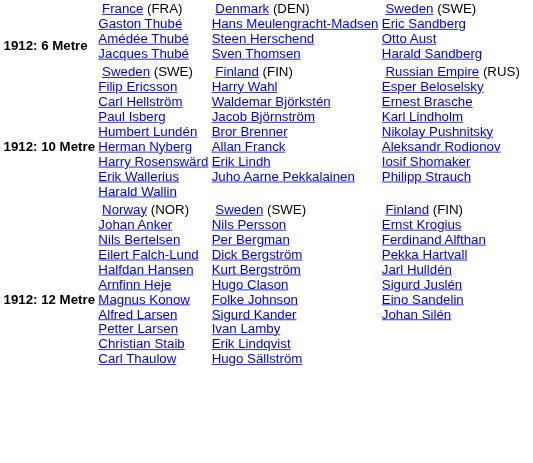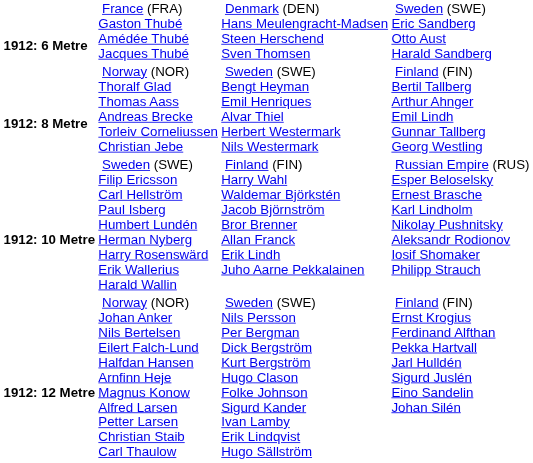+ row: (46, 124)
